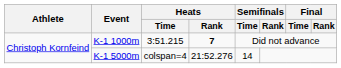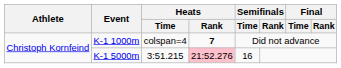(165, 41) 3:51.215 -> (165, 41) colspan=4
(165, 56) colspan=4 -> (165, 56) 3:51.215
(212, 56) no background -> (212, 56) pink background
(247, 56) 14 -> (247, 56) 16
